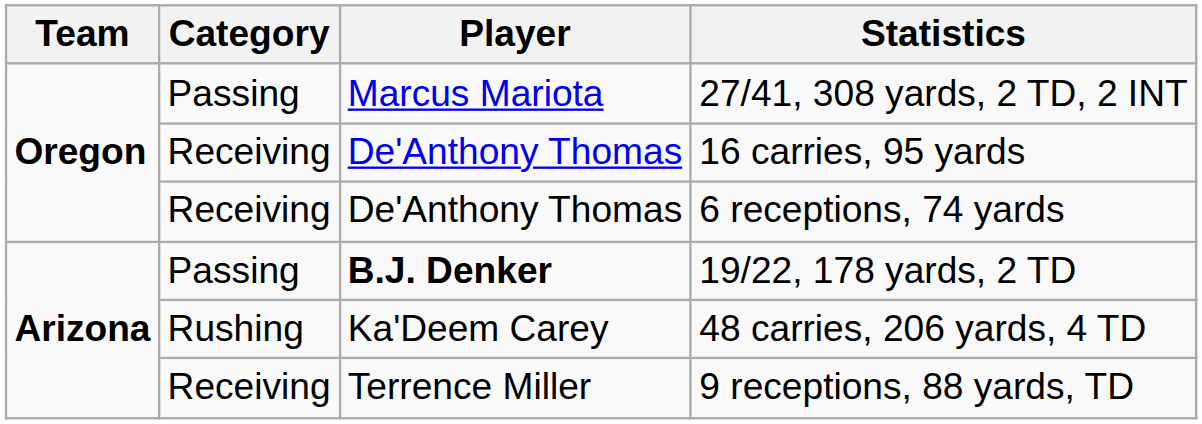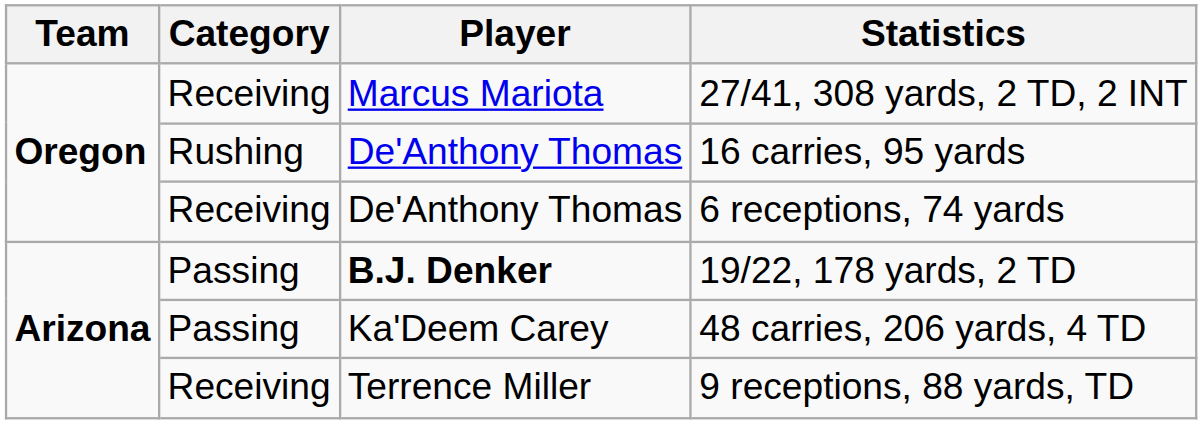(234, 92) Passing -> (249, 92) Receiving
(249, 151) Receiving -> (236, 151) Rushing
(236, 328) Rushing -> (234, 328) Passing
